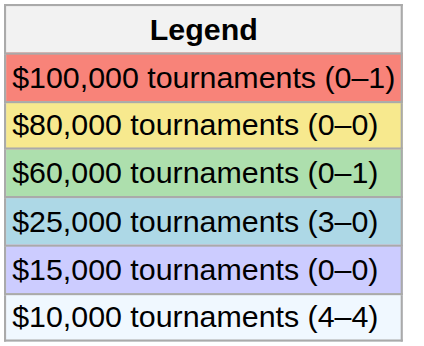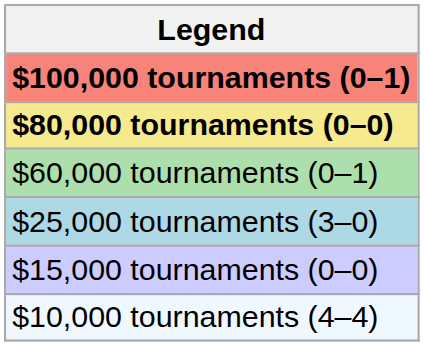(204, 77) normal -> (211, 77) bold
(195, 125) normal -> (203, 125) bold
